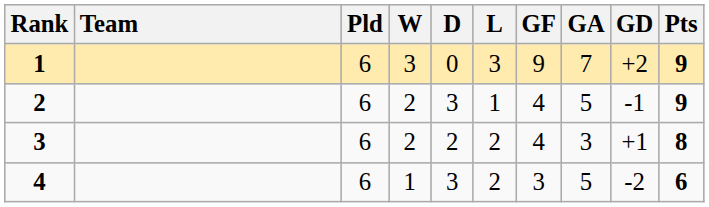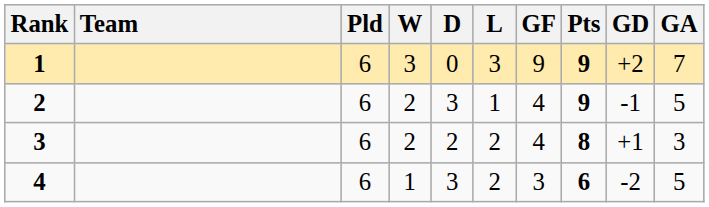columns swapped: (586, 24) <-> (681, 24)
